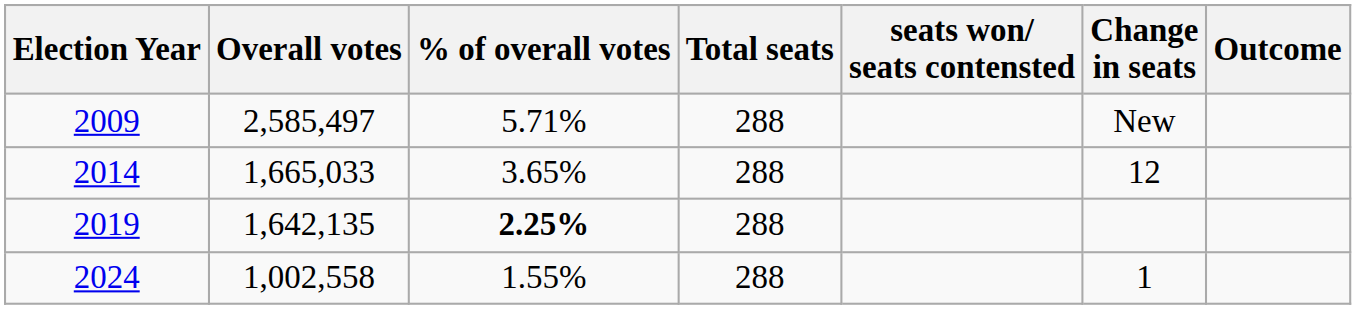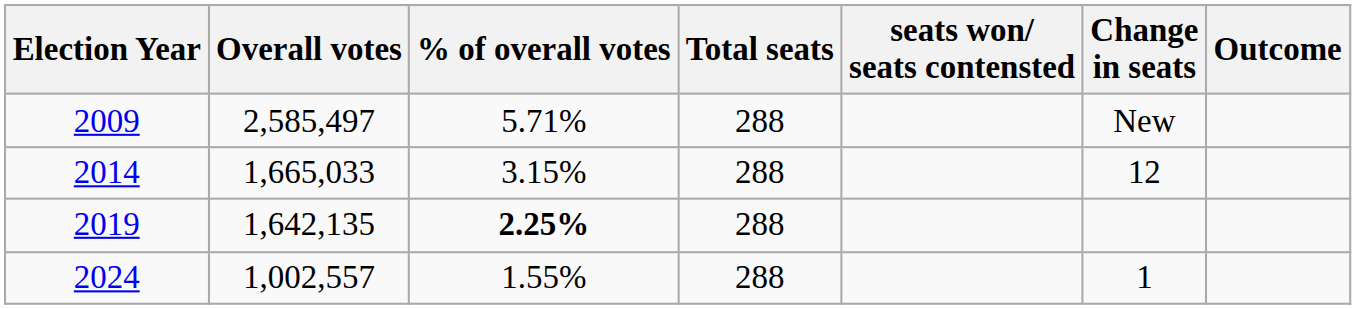(544, 172) 3.65% -> (544, 172) 3.15%
(309, 276) 1,002,558 -> (309, 276) 1,002,557
